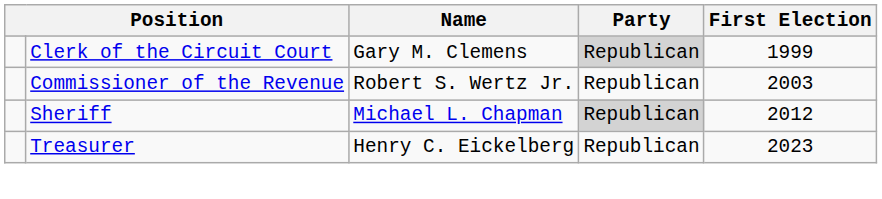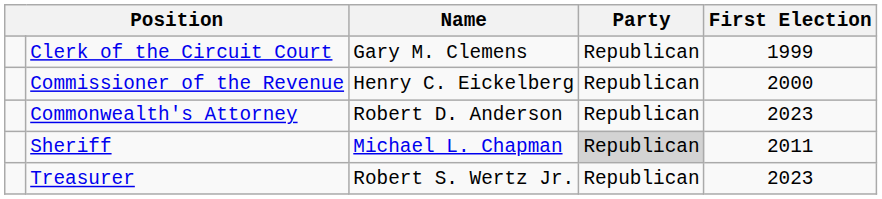(641, 52) lightgrey background -> (641, 52) no background
(464, 84) Robert S. Wertz Jr. -> (464, 84) Henry C. Eickelberg
(790, 84) 2003 -> (790, 84) 2000
+ row: (164, 115)
(790, 115) 2012 -> (790, 147) 2011
(464, 147) Henry C. Eickelberg -> (464, 178) Robert S. Wertz Jr.
